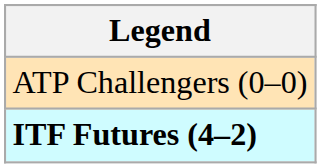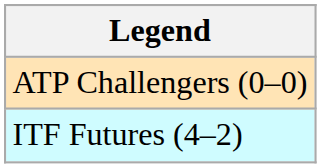(135, 134) bold -> (128, 134) normal
